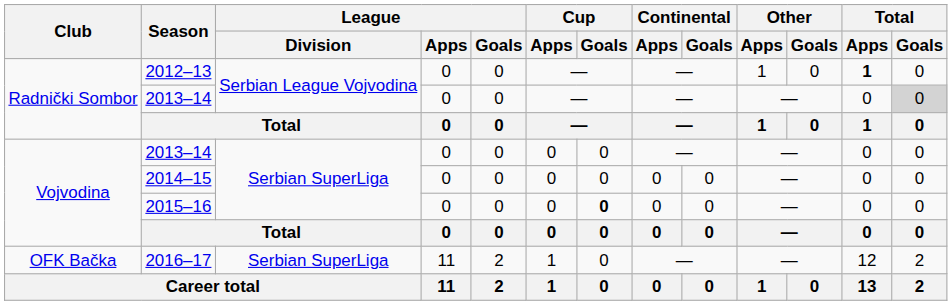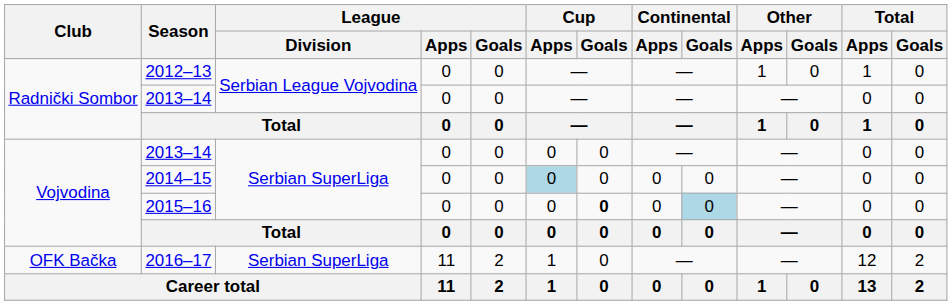(867, 71) bold -> (867, 71) normal
(920, 98) lightgrey background -> (920, 98) no background
(551, 179) no background -> (551, 179) lightblue background
(709, 206) no background -> (709, 206) lightblue background
